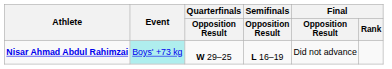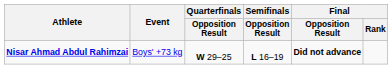(157, 53) paleturquoise background -> (157, 53) no background
(325, 53) normal -> (327, 53) bold
